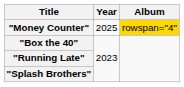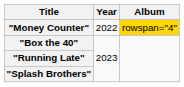(107, 27) 2025 -> (107, 27) 2022
